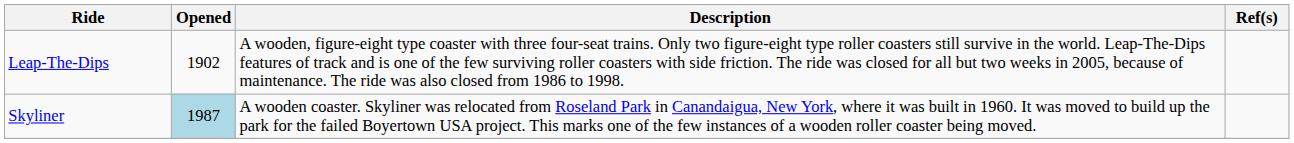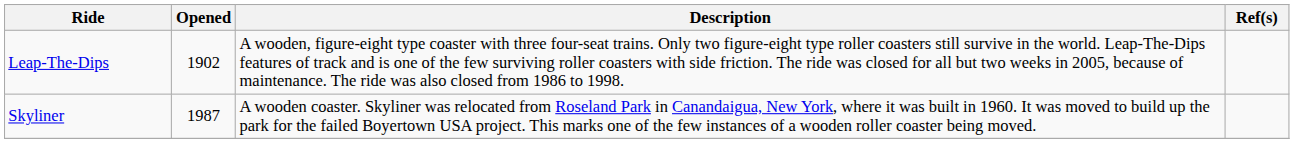(204, 116) lightblue background -> (204, 116) no background
